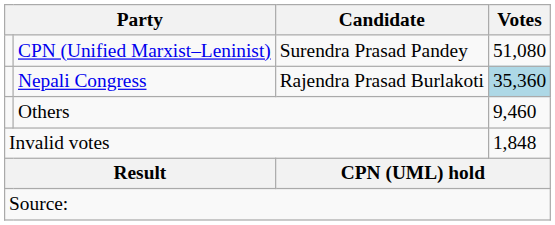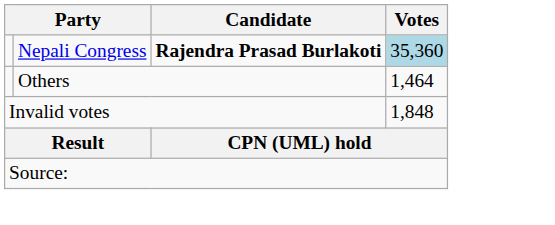- row: (144, 50)
(382, 81) normal -> (268, 50) bold
(515, 111) 9,460 -> (412, 81) 1,464
